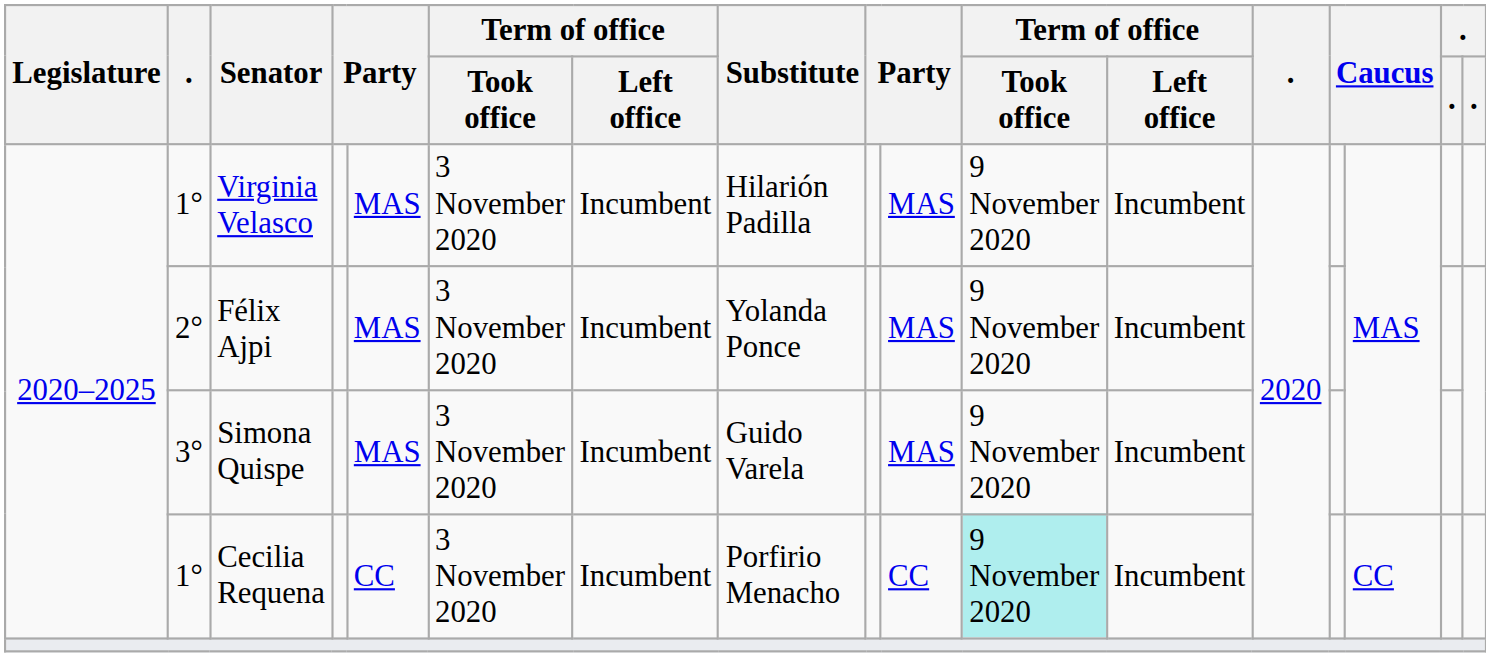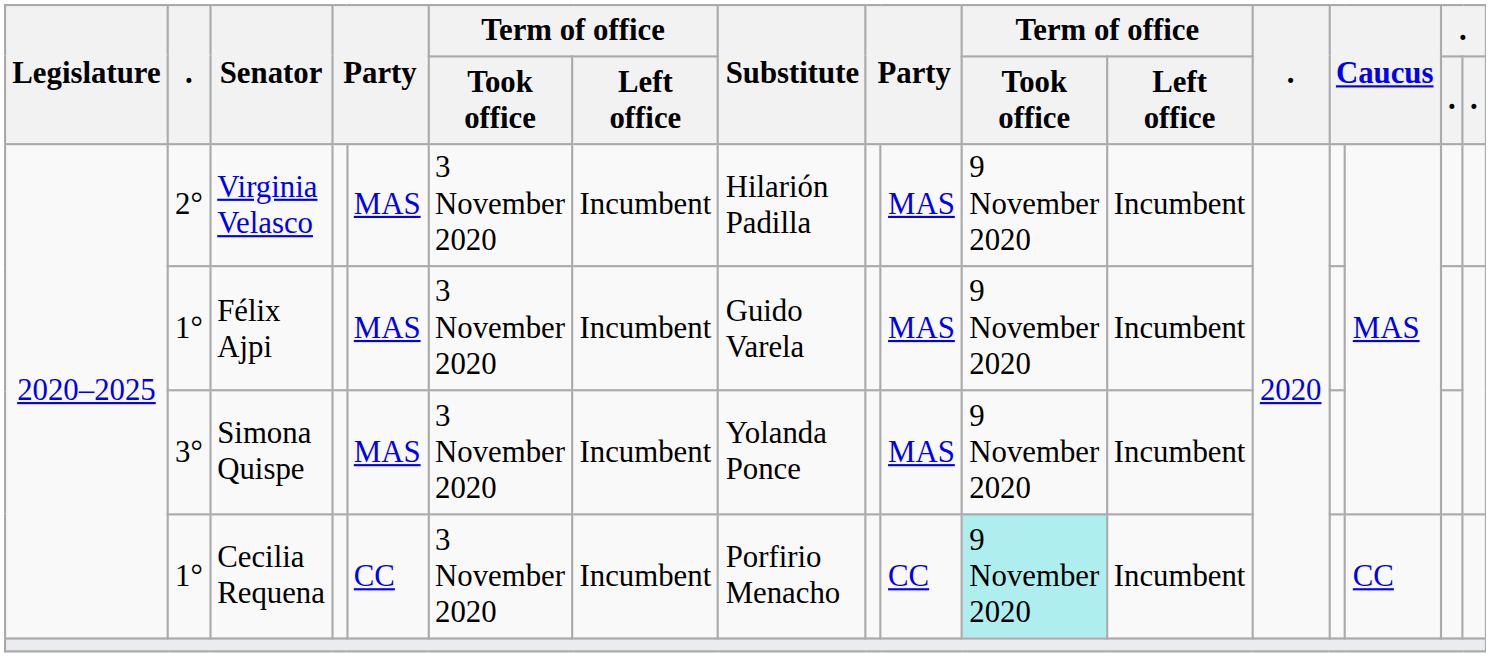(189, 204) 1° -> (189, 204) 2°
(189, 328) 2° -> (189, 328) 1°
(776, 328) Yolanda Ponce -> (765, 328) Guido Varela
(765, 451) Guido Varela -> (776, 451) Yolanda Ponce
